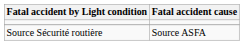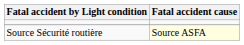(179, 32) no background -> (179, 32) lightyellow background
